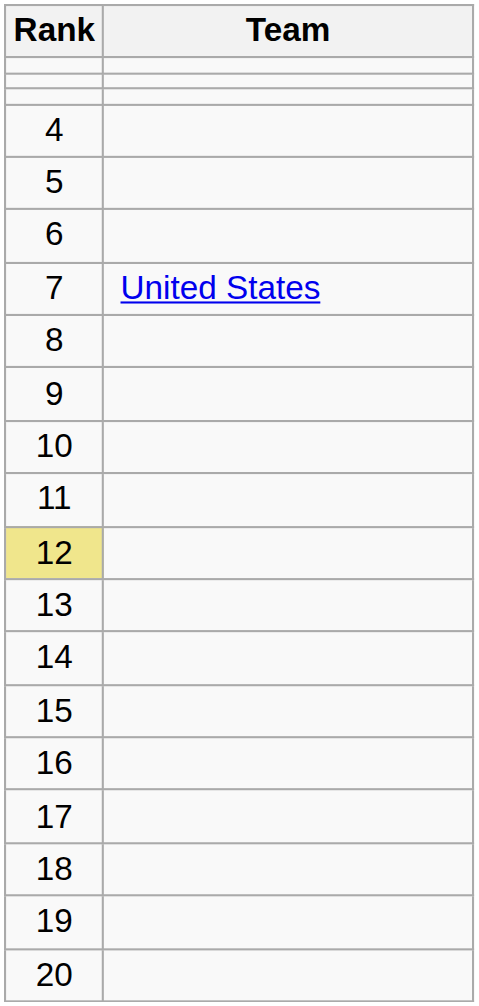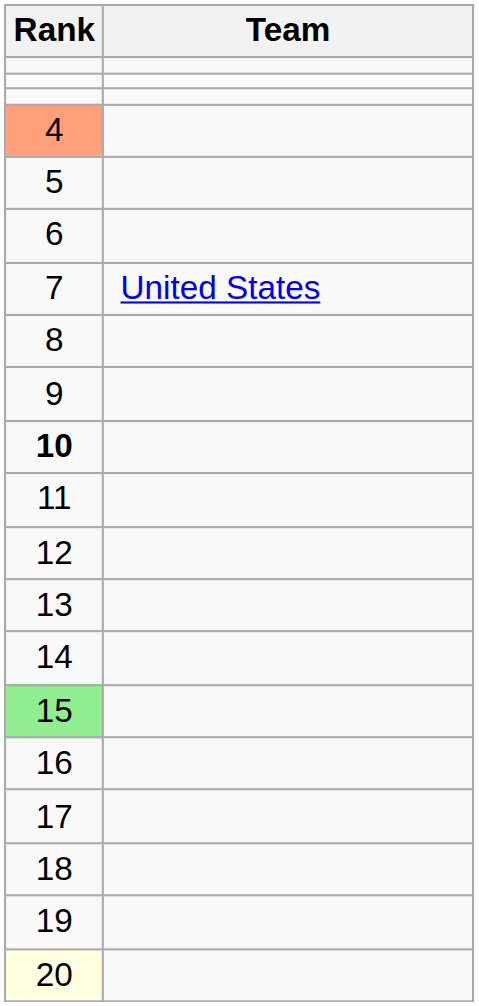(54, 129) no background -> (54, 129) lightsalmon background
(54, 446) normal -> (54, 446) bold
(54, 551) khaki background -> (54, 551) no background
(54, 710) no background -> (54, 710) lightgreen background
(54, 974) no background -> (54, 974) lightyellow background
